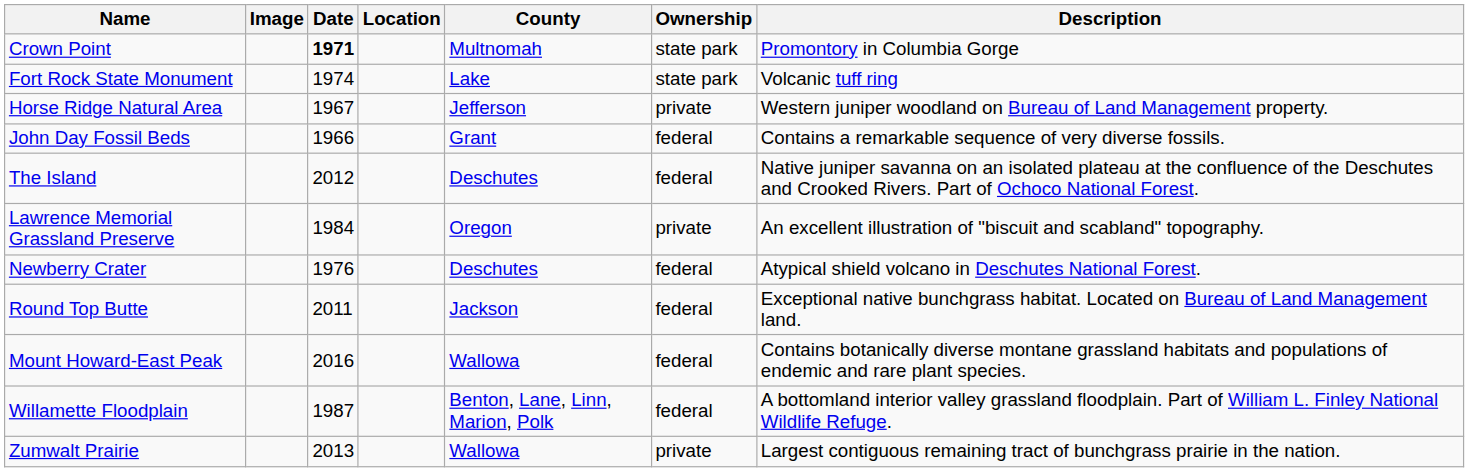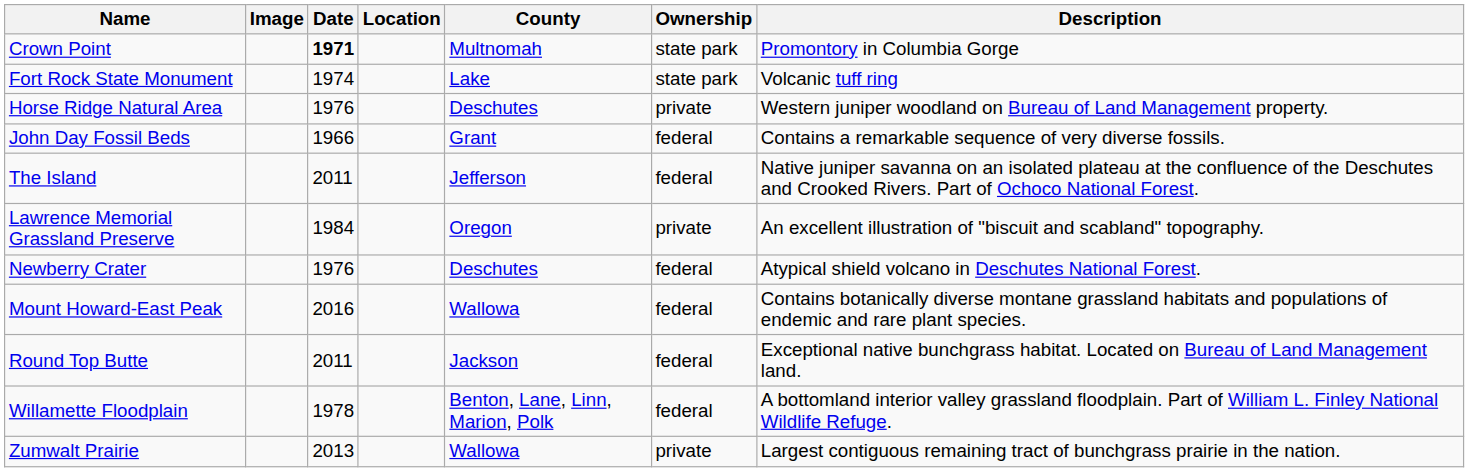(333, 108) 1967 -> (333, 108) 1976
(488, 108) Jefferson -> (494, 108) Deschutes
(333, 178) 2012 -> (333, 178) 2011
(494, 178) Deschutes -> (488, 178) Jefferson
rows swapped: (116, 360) <-> (78, 309)
(333, 411) 1987 -> (333, 411) 1978
